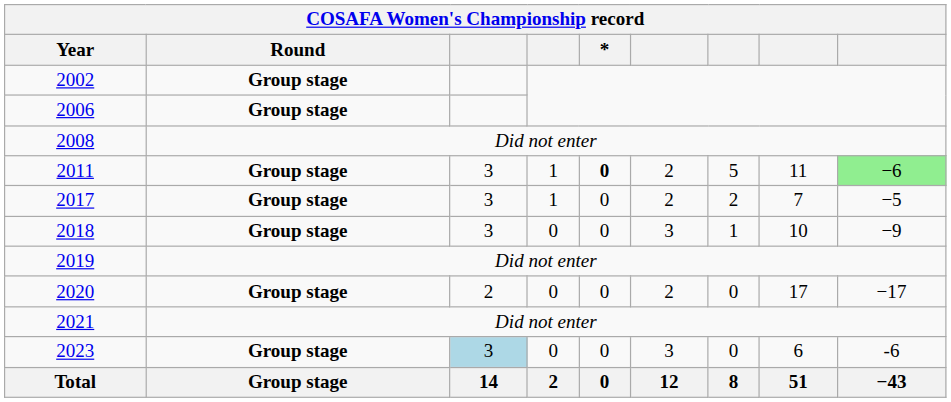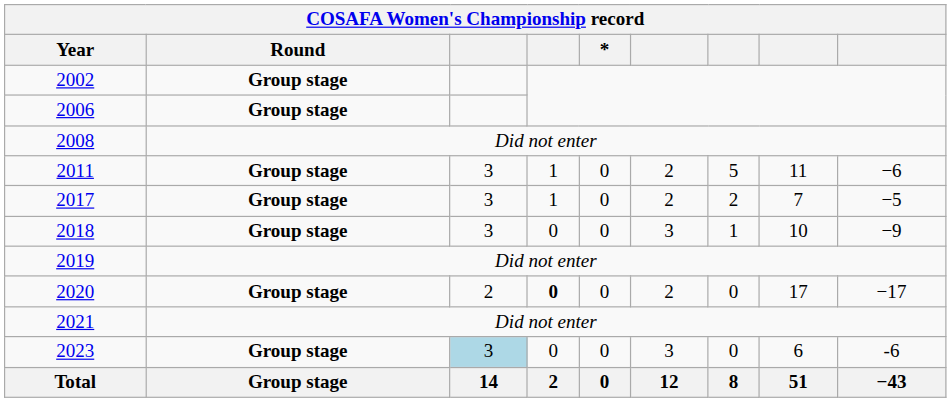(604, 170) bold -> (604, 170) normal
(892, 170) lightgreen background -> (892, 170) no background
(553, 291) normal -> (553, 291) bold
